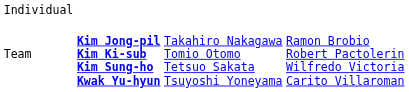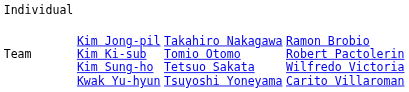(119, 61) bold -> (119, 61) normal
